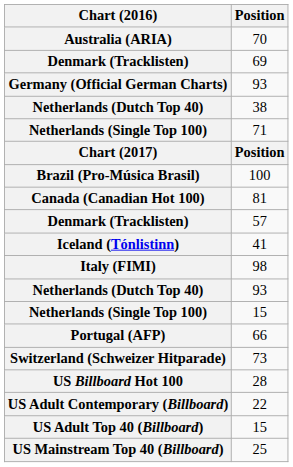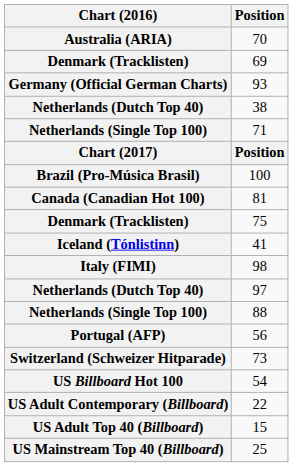(260, 221) 57 -> (260, 221) 75
(260, 289) 93 -> (260, 289) 97
(260, 312) 15 -> (260, 312) 88
(260, 335) 66 -> (260, 335) 56
(260, 381) 28 -> (260, 381) 54
